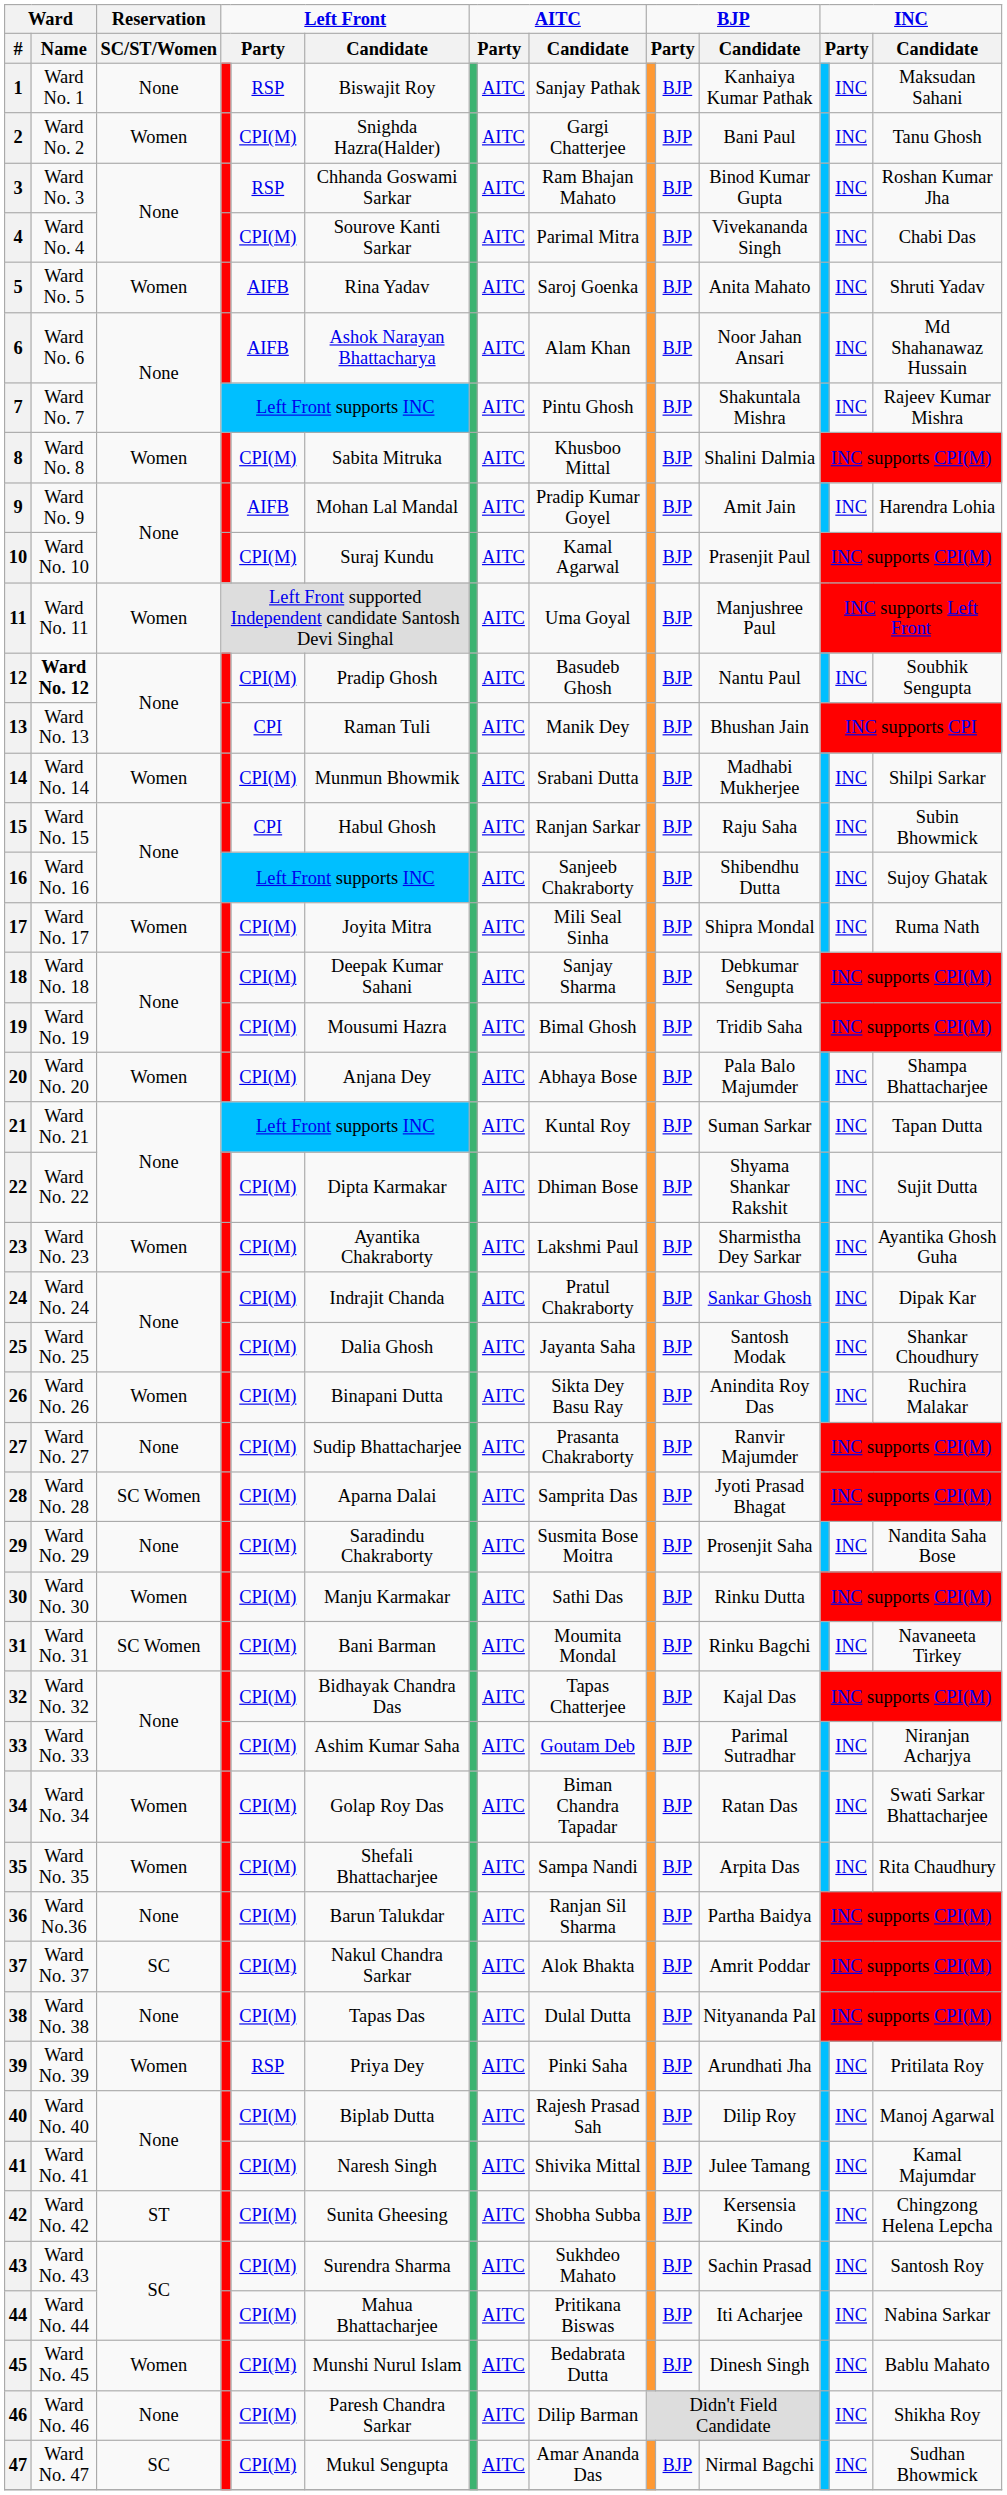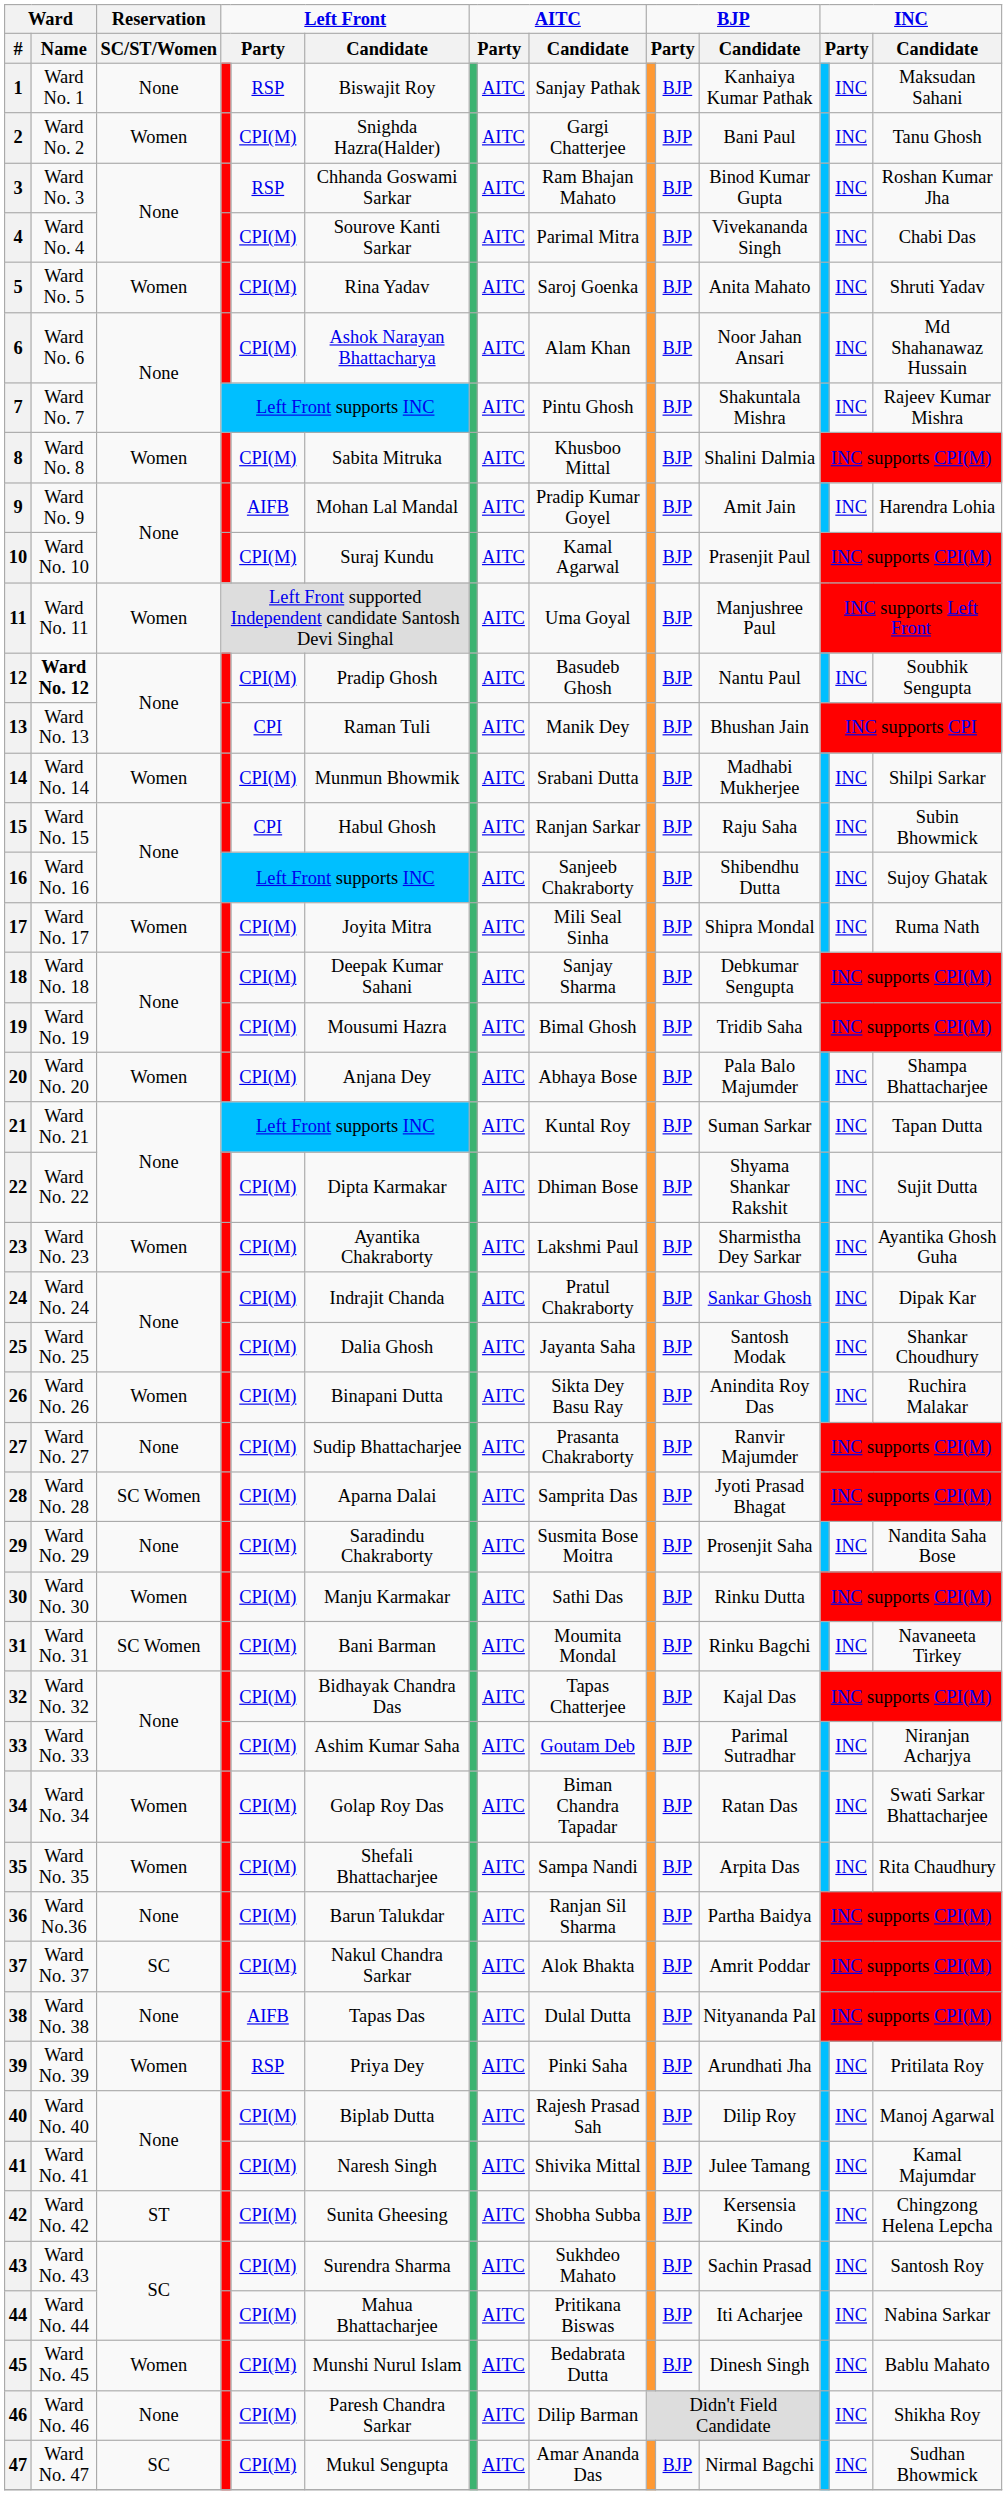(268, 287) AIFB -> (268, 287) CPI(M)
(268, 347) AIFB -> (268, 347) CPI(M)
(268, 2016) CPI(M) -> (268, 2016) AIFB
